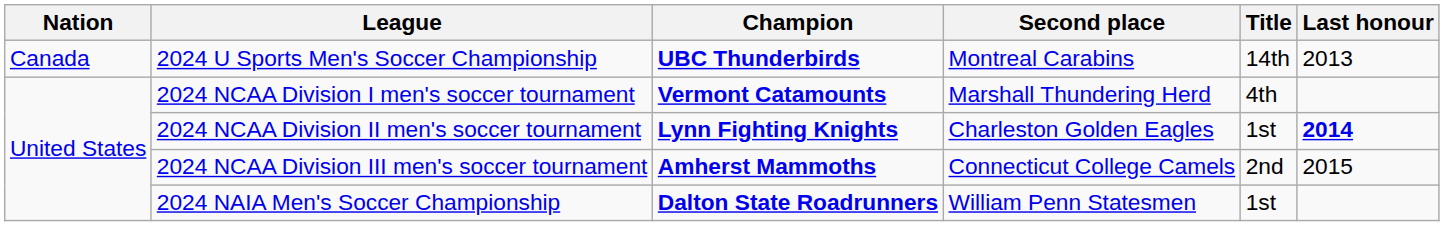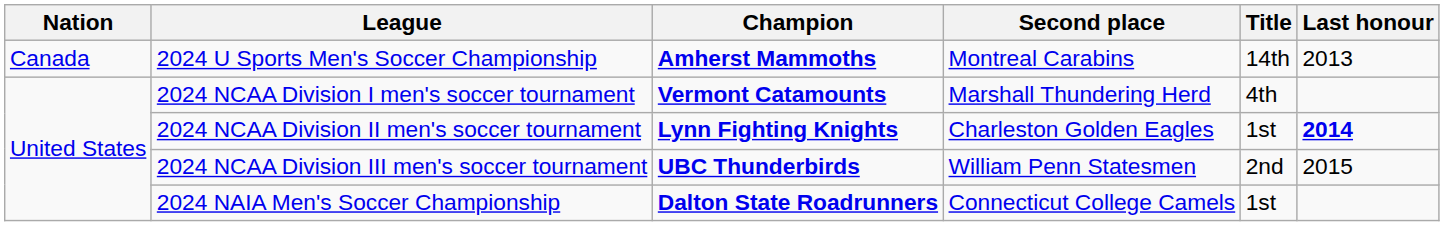(759, 58) UBC Thunderbirds -> (767, 58) Amherst Mammoths
(767, 166) Amherst Mammoths -> (759, 166) UBC Thunderbirds
(1092, 166) Connecticut College Camels -> (1072, 166) William Penn Statesmen
(1072, 202) William Penn Statesmen -> (1092, 202) Connecticut College Camels
